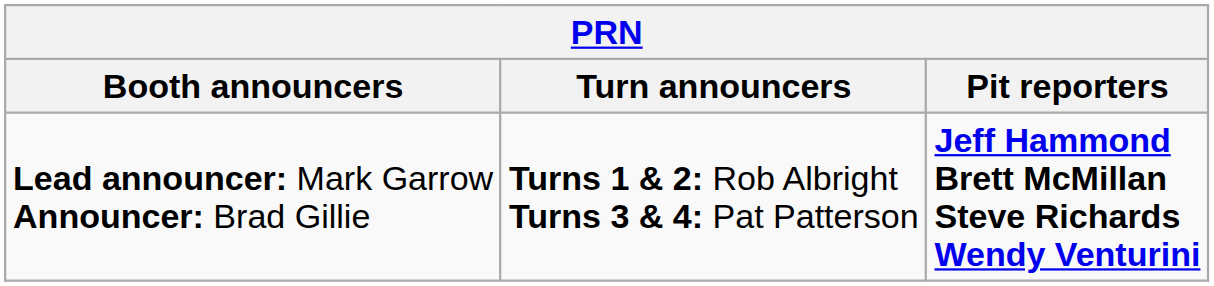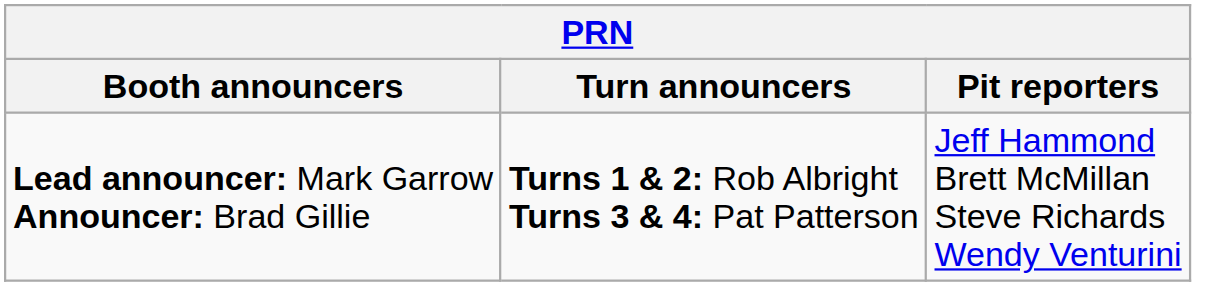(1067, 197) bold -> (1058, 197) normal
